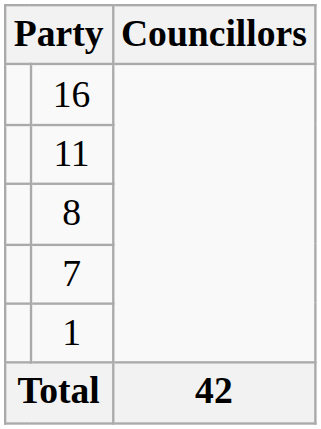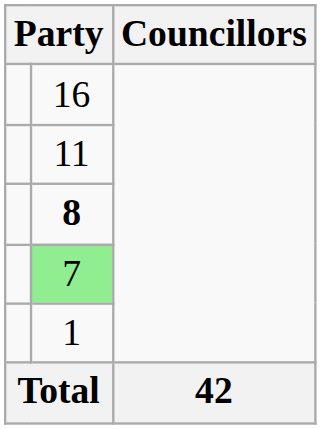(72, 213) normal -> (72, 213) bold
(72, 272) no background -> (72, 272) lightgreen background
